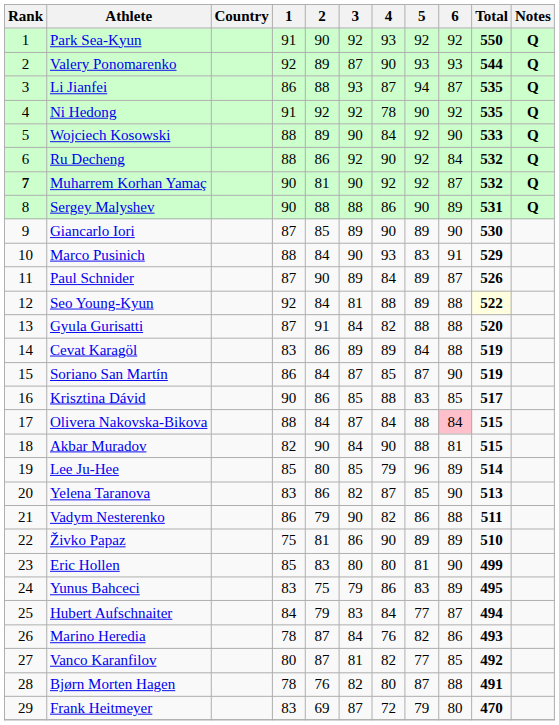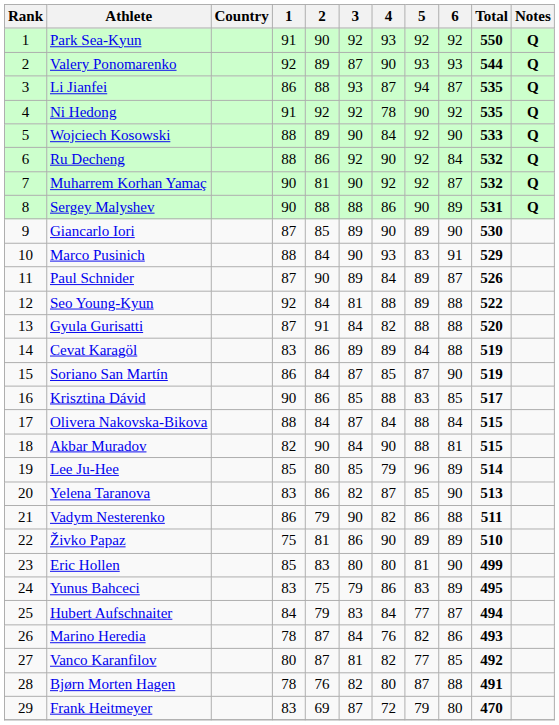(25, 183) bold -> (25, 183) normal
(492, 302) lightyellow background -> (492, 302) no background
(455, 421) pink background -> (455, 421) no background
